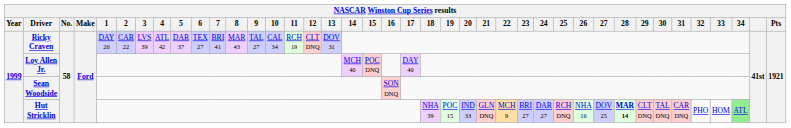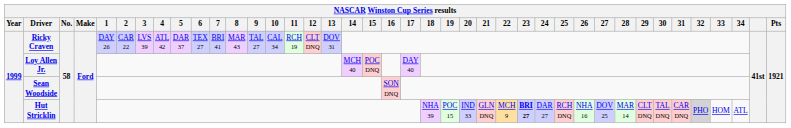(526, 110) normal -> (526, 111) bold
(625, 111) bold -> (625, 110) normal
(701, 111) no background -> (701, 111) lightgrey background
(741, 111) lightgreen background -> (741, 111) no background
